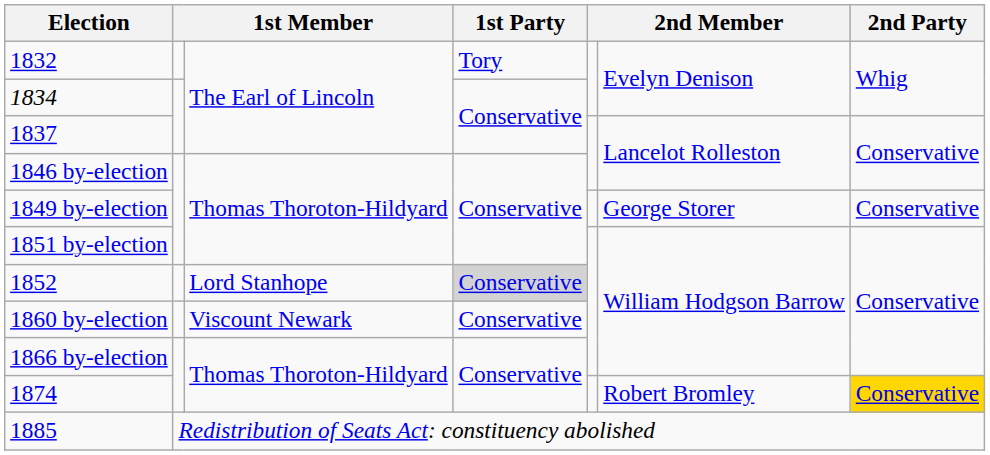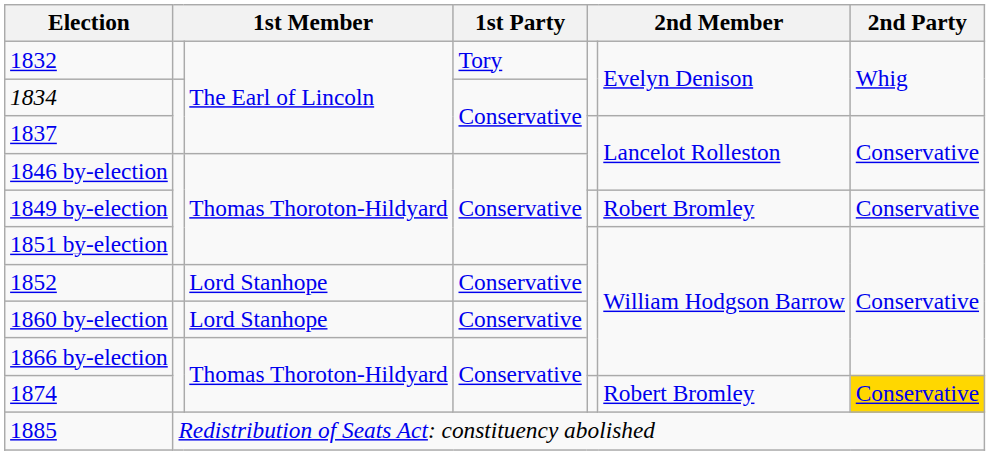(669, 208) George Storer -> (679, 208) Robert Bromley
(520, 282) lightgrey background -> (520, 282) no background
(271, 319) Viscount Newark -> (258, 319) Lord Stanhope
